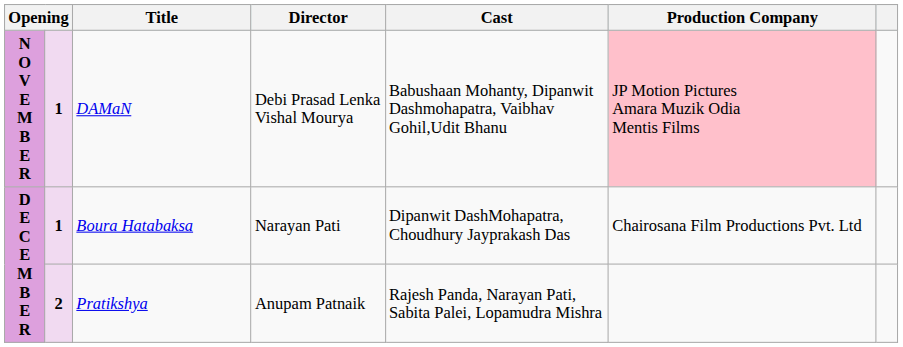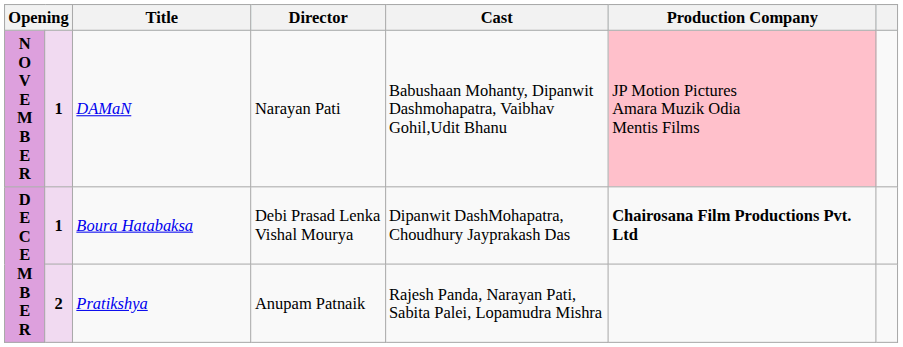(318, 108) Debi Prasad Lenka Vishal Mourya -> (298, 108) Narayan Pati
(298, 225) Narayan Pati -> (318, 225) Debi Prasad Lenka Vishal Mourya
(737, 225) normal -> (732, 225) bold
